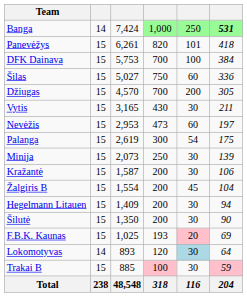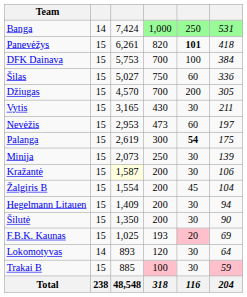(226, 28) bold -> (226, 28) normal
(193, 44) normal -> (193, 44) bold
(193, 140) normal -> (193, 140) bold
(127, 172) no background -> (127, 172) lightyellow background
(193, 252) lightblue background -> (193, 252) no background
